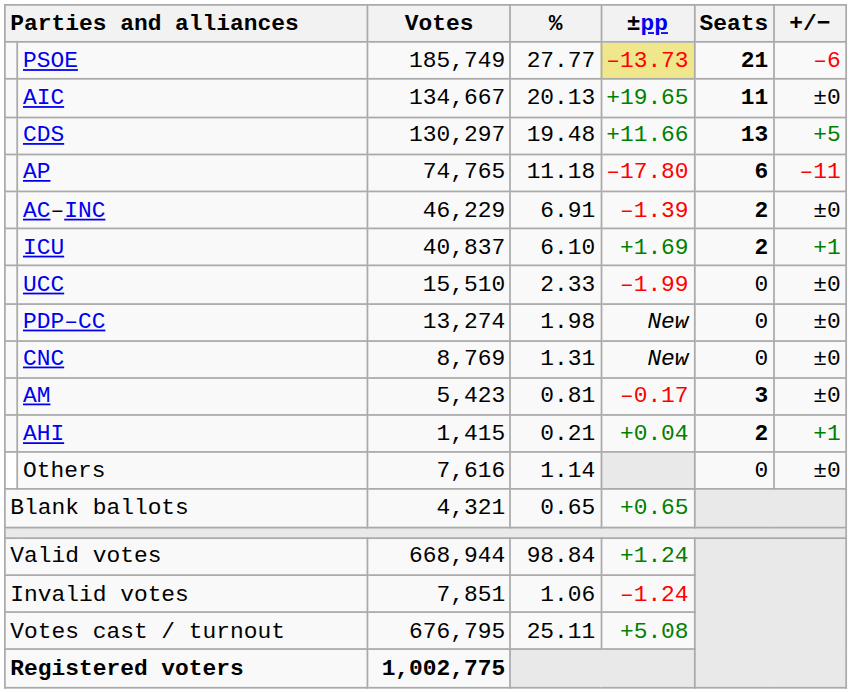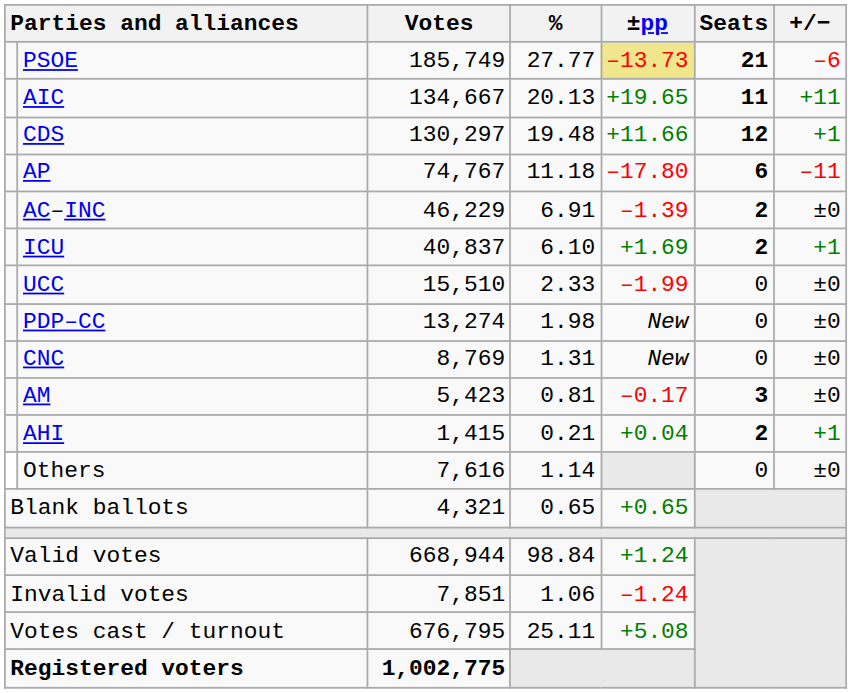(827, 98) ±0 -> (820, 98) +11
(754, 135) 13 -> (754, 135) 12
(827, 135) +5 -> (827, 135) +1
(464, 173) 74,765 -> (464, 173) 74,767
